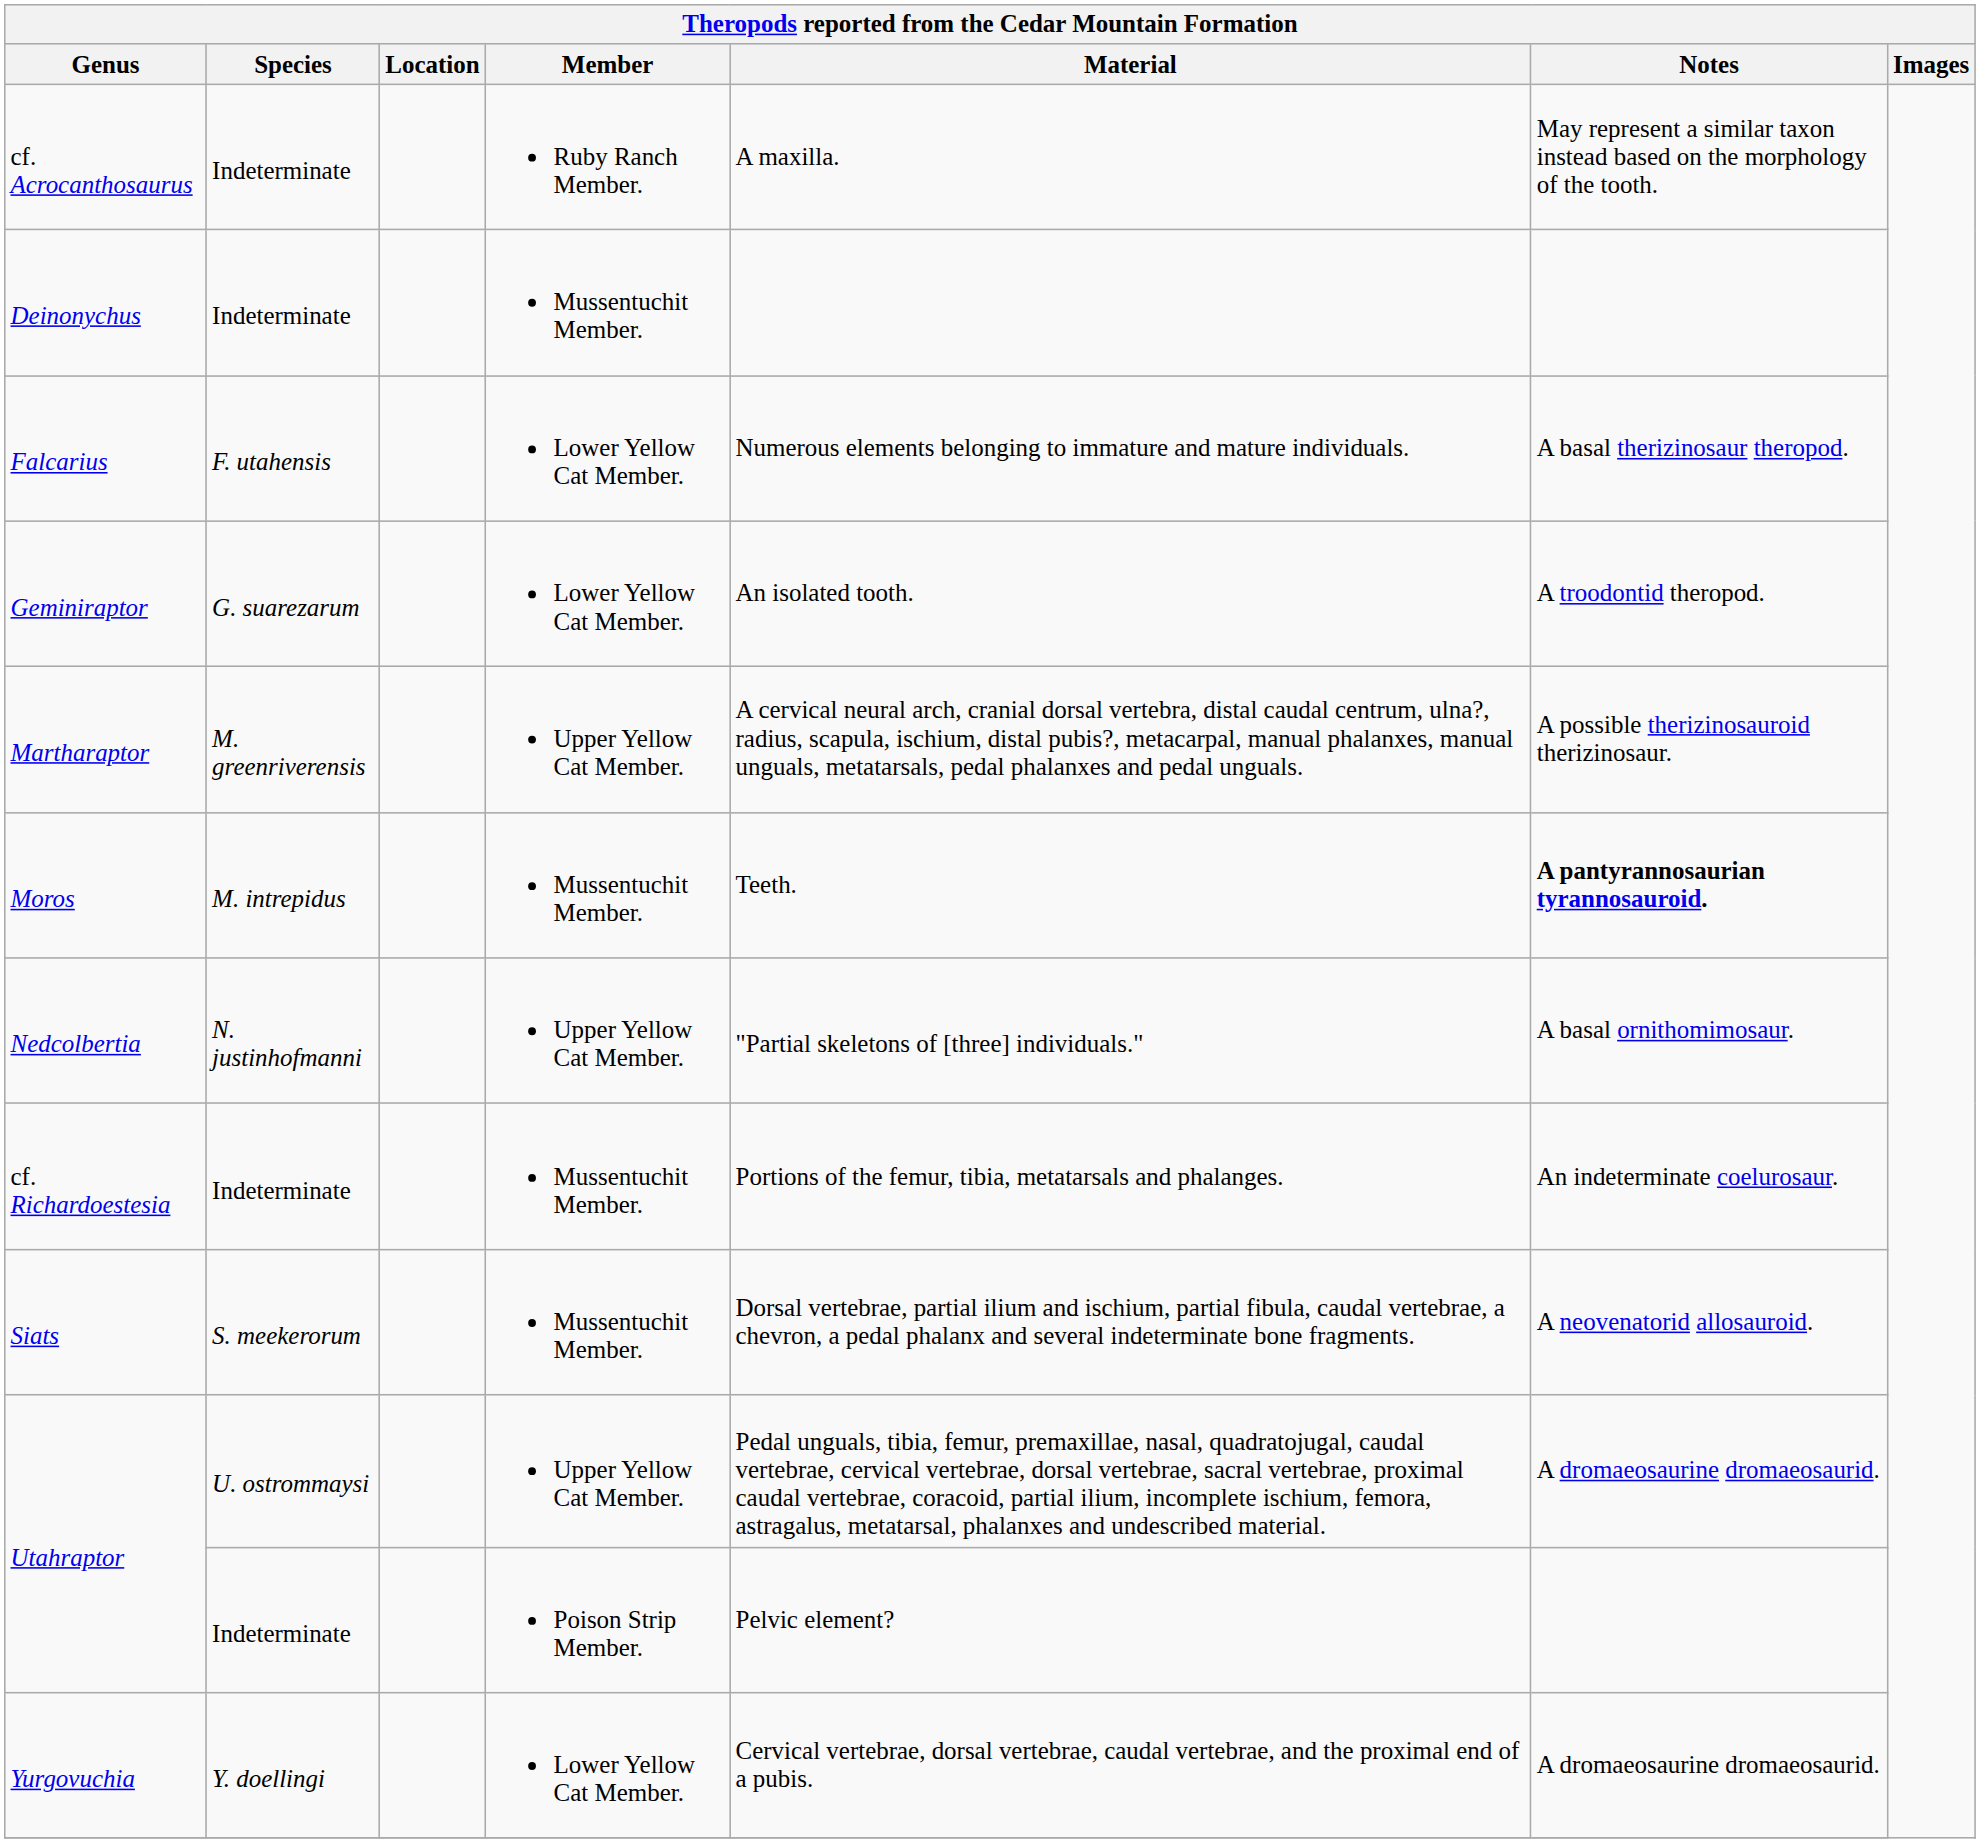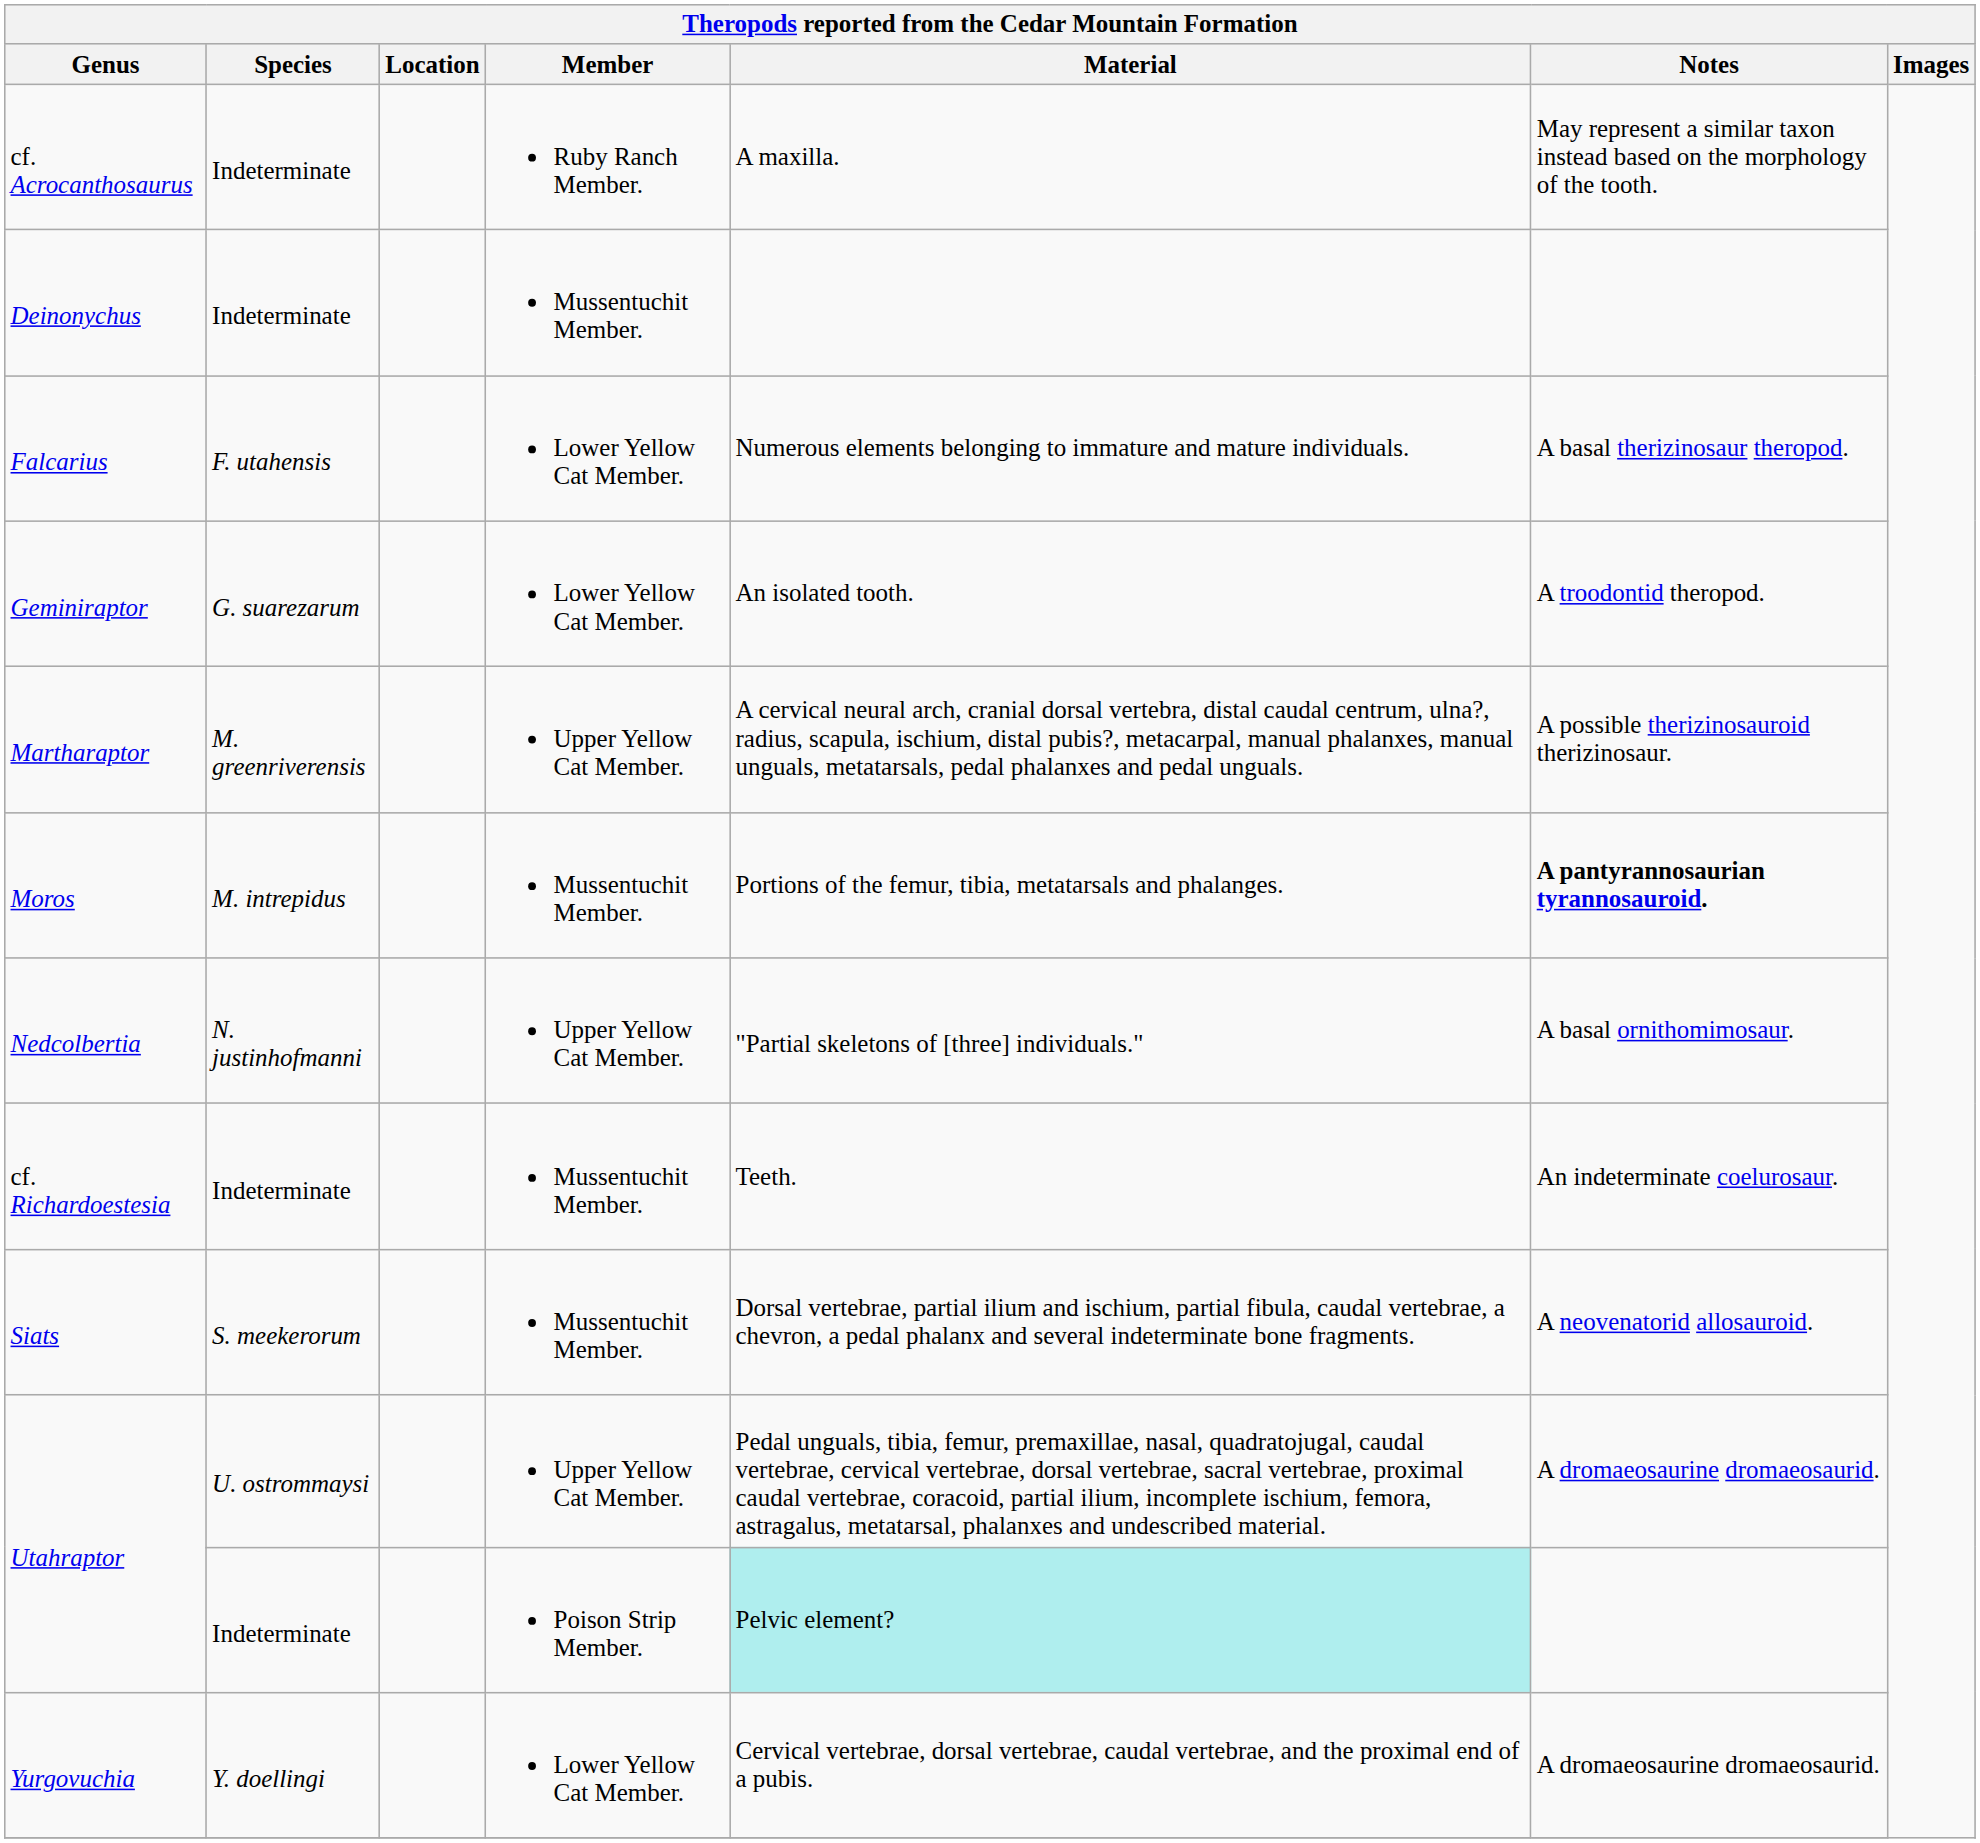(766, 884) Teeth. -> (1010, 884) Portions of the femur, tibia, metatarsals and phalanges.
(1010, 1176) Portions of the femur, tibia, metatarsals and phalanges. -> (766, 1176) Teeth.
(815, 1619) no background -> (815, 1619) paleturquoise background
